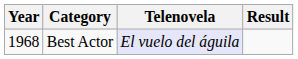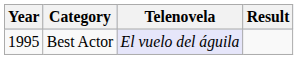(24, 41) 1968 -> (24, 41) 1995
